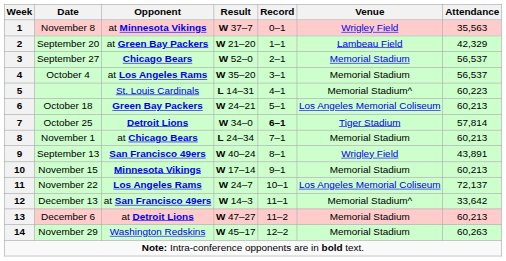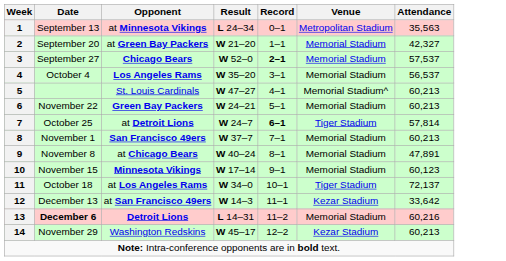(68, 28) November 8 -> (68, 28) September 13
(236, 28) W 37–7 -> (236, 28) L 24–34
(370, 28) Wrigley Field -> (346, 28) Metropolitan Stadium
(370, 43) Lambeau Field -> (346, 43) Memorial Stadium
(472, 43) 42,329 -> (424, 43) 42,327
(277, 59) normal -> (277, 59) bold
(472, 59) 56,537 -> (424, 59) 57,537
(158, 75) at Los Angeles Rams -> (158, 75) Los Angeles Rams
(236, 91) L 14–31 -> (236, 91) W 47–27
(472, 91) 60,223 -> (424, 91) 60,213
(68, 106) October 18 -> (68, 106) November 22
(370, 106) Los Angeles Memorial Coliseum -> (346, 106) Memorial Stadium
(158, 122) Detroit Lions -> (158, 122) at Detroit Lions
(236, 122) W 34–0 -> (236, 122) W 24–7
(158, 138) at Chicago Bears -> (158, 138) San Francisco 49ers
(236, 138) L 24–34 -> (236, 138) W 37–7
(68, 153) September 13 -> (68, 153) November 8
(158, 153) San Francisco 49ers -> (158, 153) at Chicago Bears
(370, 153) Wrigley Field -> (346, 153) Memorial Stadium
(472, 153) 43,891 -> (424, 153) 47,891
(472, 169) 60,213 -> (424, 169) 60,123
(68, 185) November 22 -> (68, 185) October 18
(158, 185) Los Angeles Rams -> (158, 185) at Los Angeles Rams
(236, 185) W 24–7 -> (236, 185) W 34–0
(370, 185) Los Angeles Memorial Coliseum -> (346, 185) Tiger Stadium
(370, 201) Memorial Stadium^ -> (346, 201) Kezar Stadium
(68, 216) normal -> (68, 216) bold
(158, 216) at Detroit Lions -> (158, 216) Detroit Lions
(236, 216) W 47–27 -> (236, 216) L 14–31
(472, 216) 60,213 -> (424, 216) 60,216
(370, 232) Memorial Stadium -> (346, 232) Kezar Stadium
(472, 232) 60,263 -> (424, 232) 60,213
